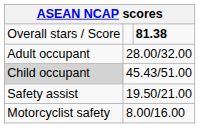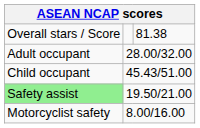(151, 34) bold -> (151, 34) normal
(49, 73) lightgrey background -> (49, 73) no background
(43, 93) no background -> (43, 93) lightgreen background
